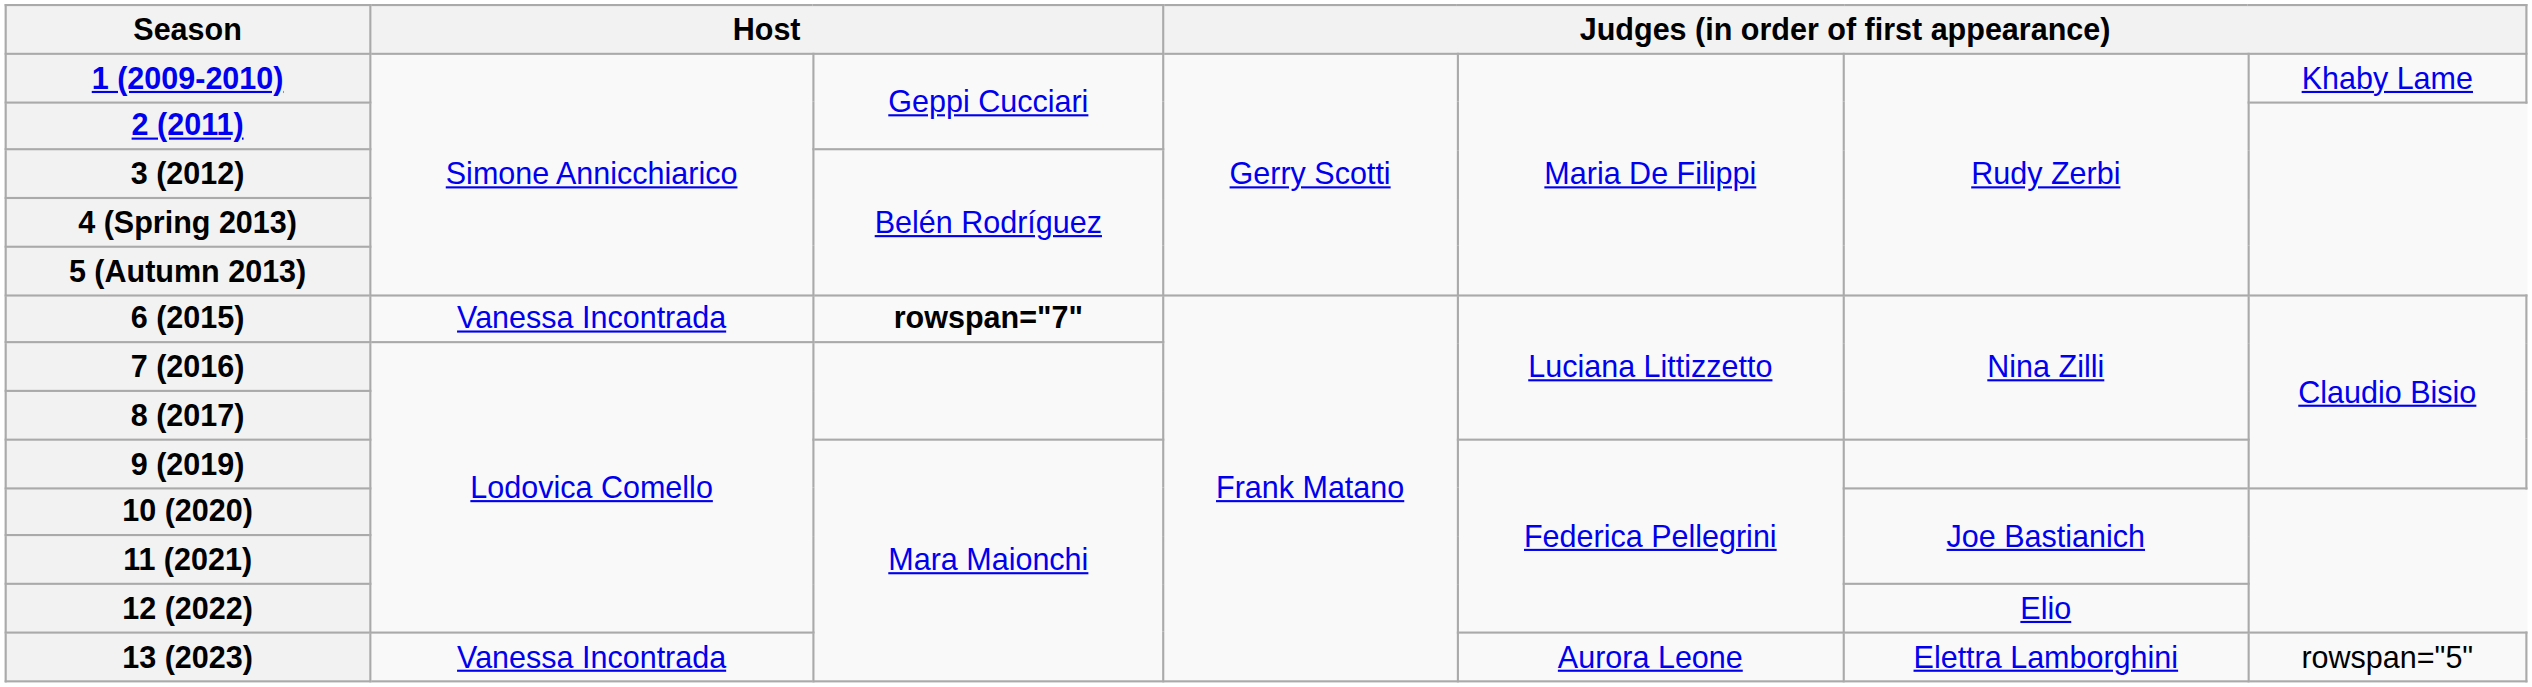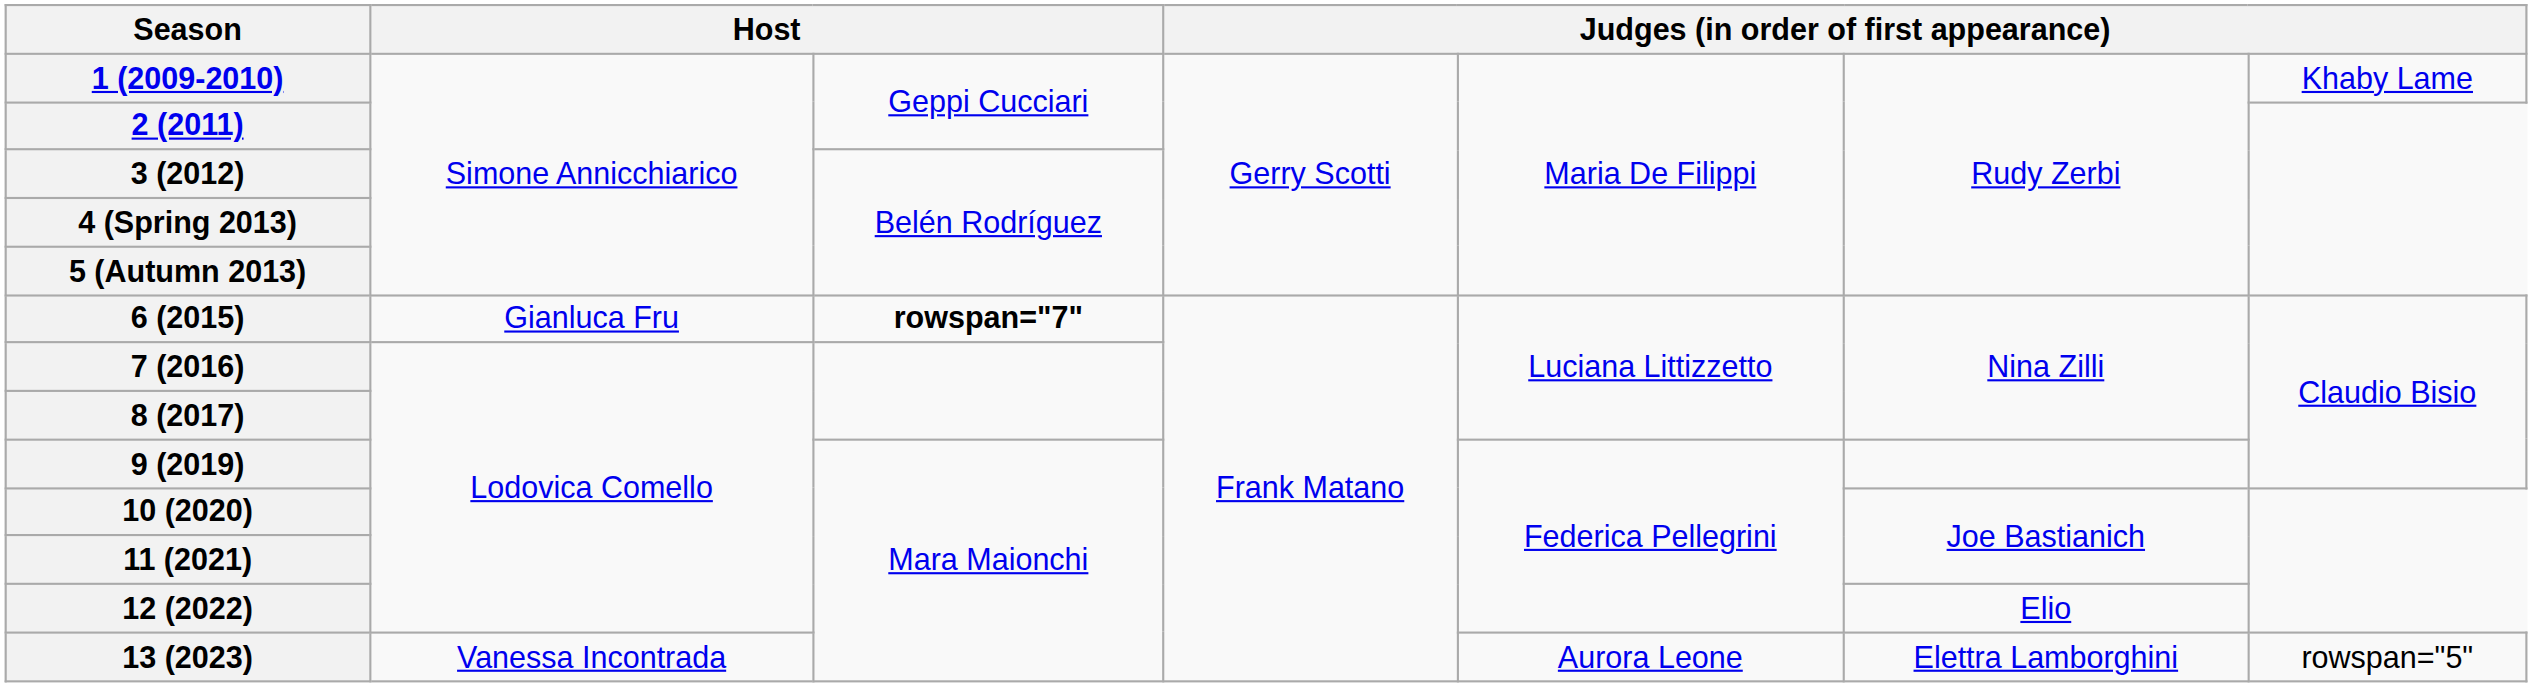(592, 319) Vanessa Incontrada -> (592, 319) Gianluca Fru
